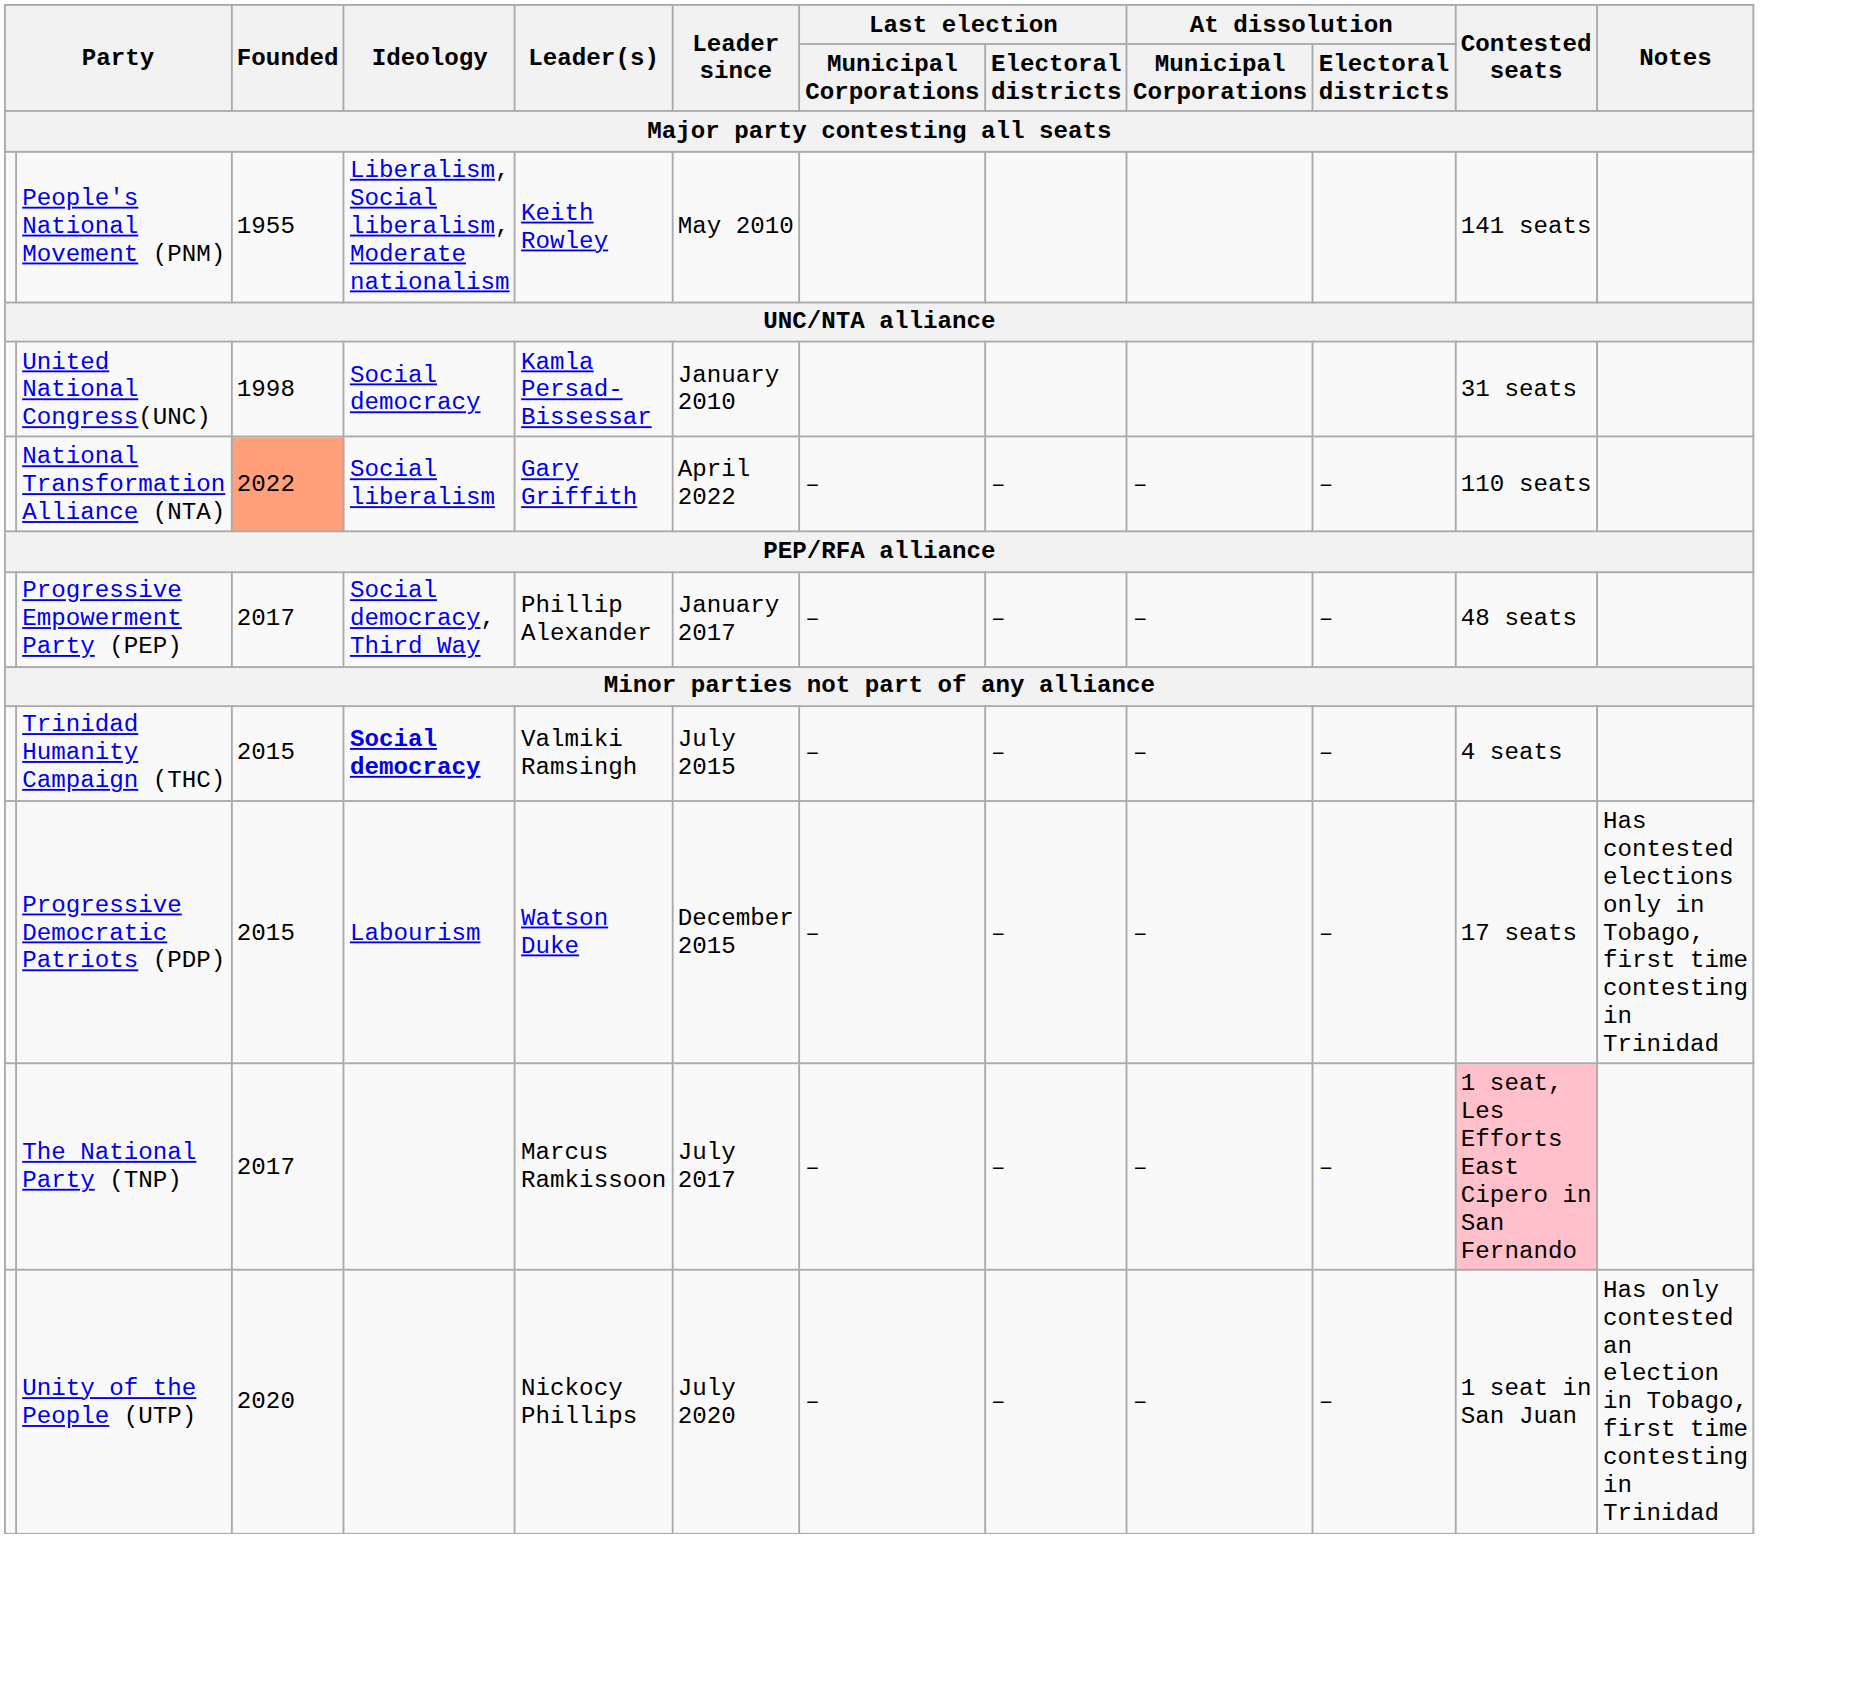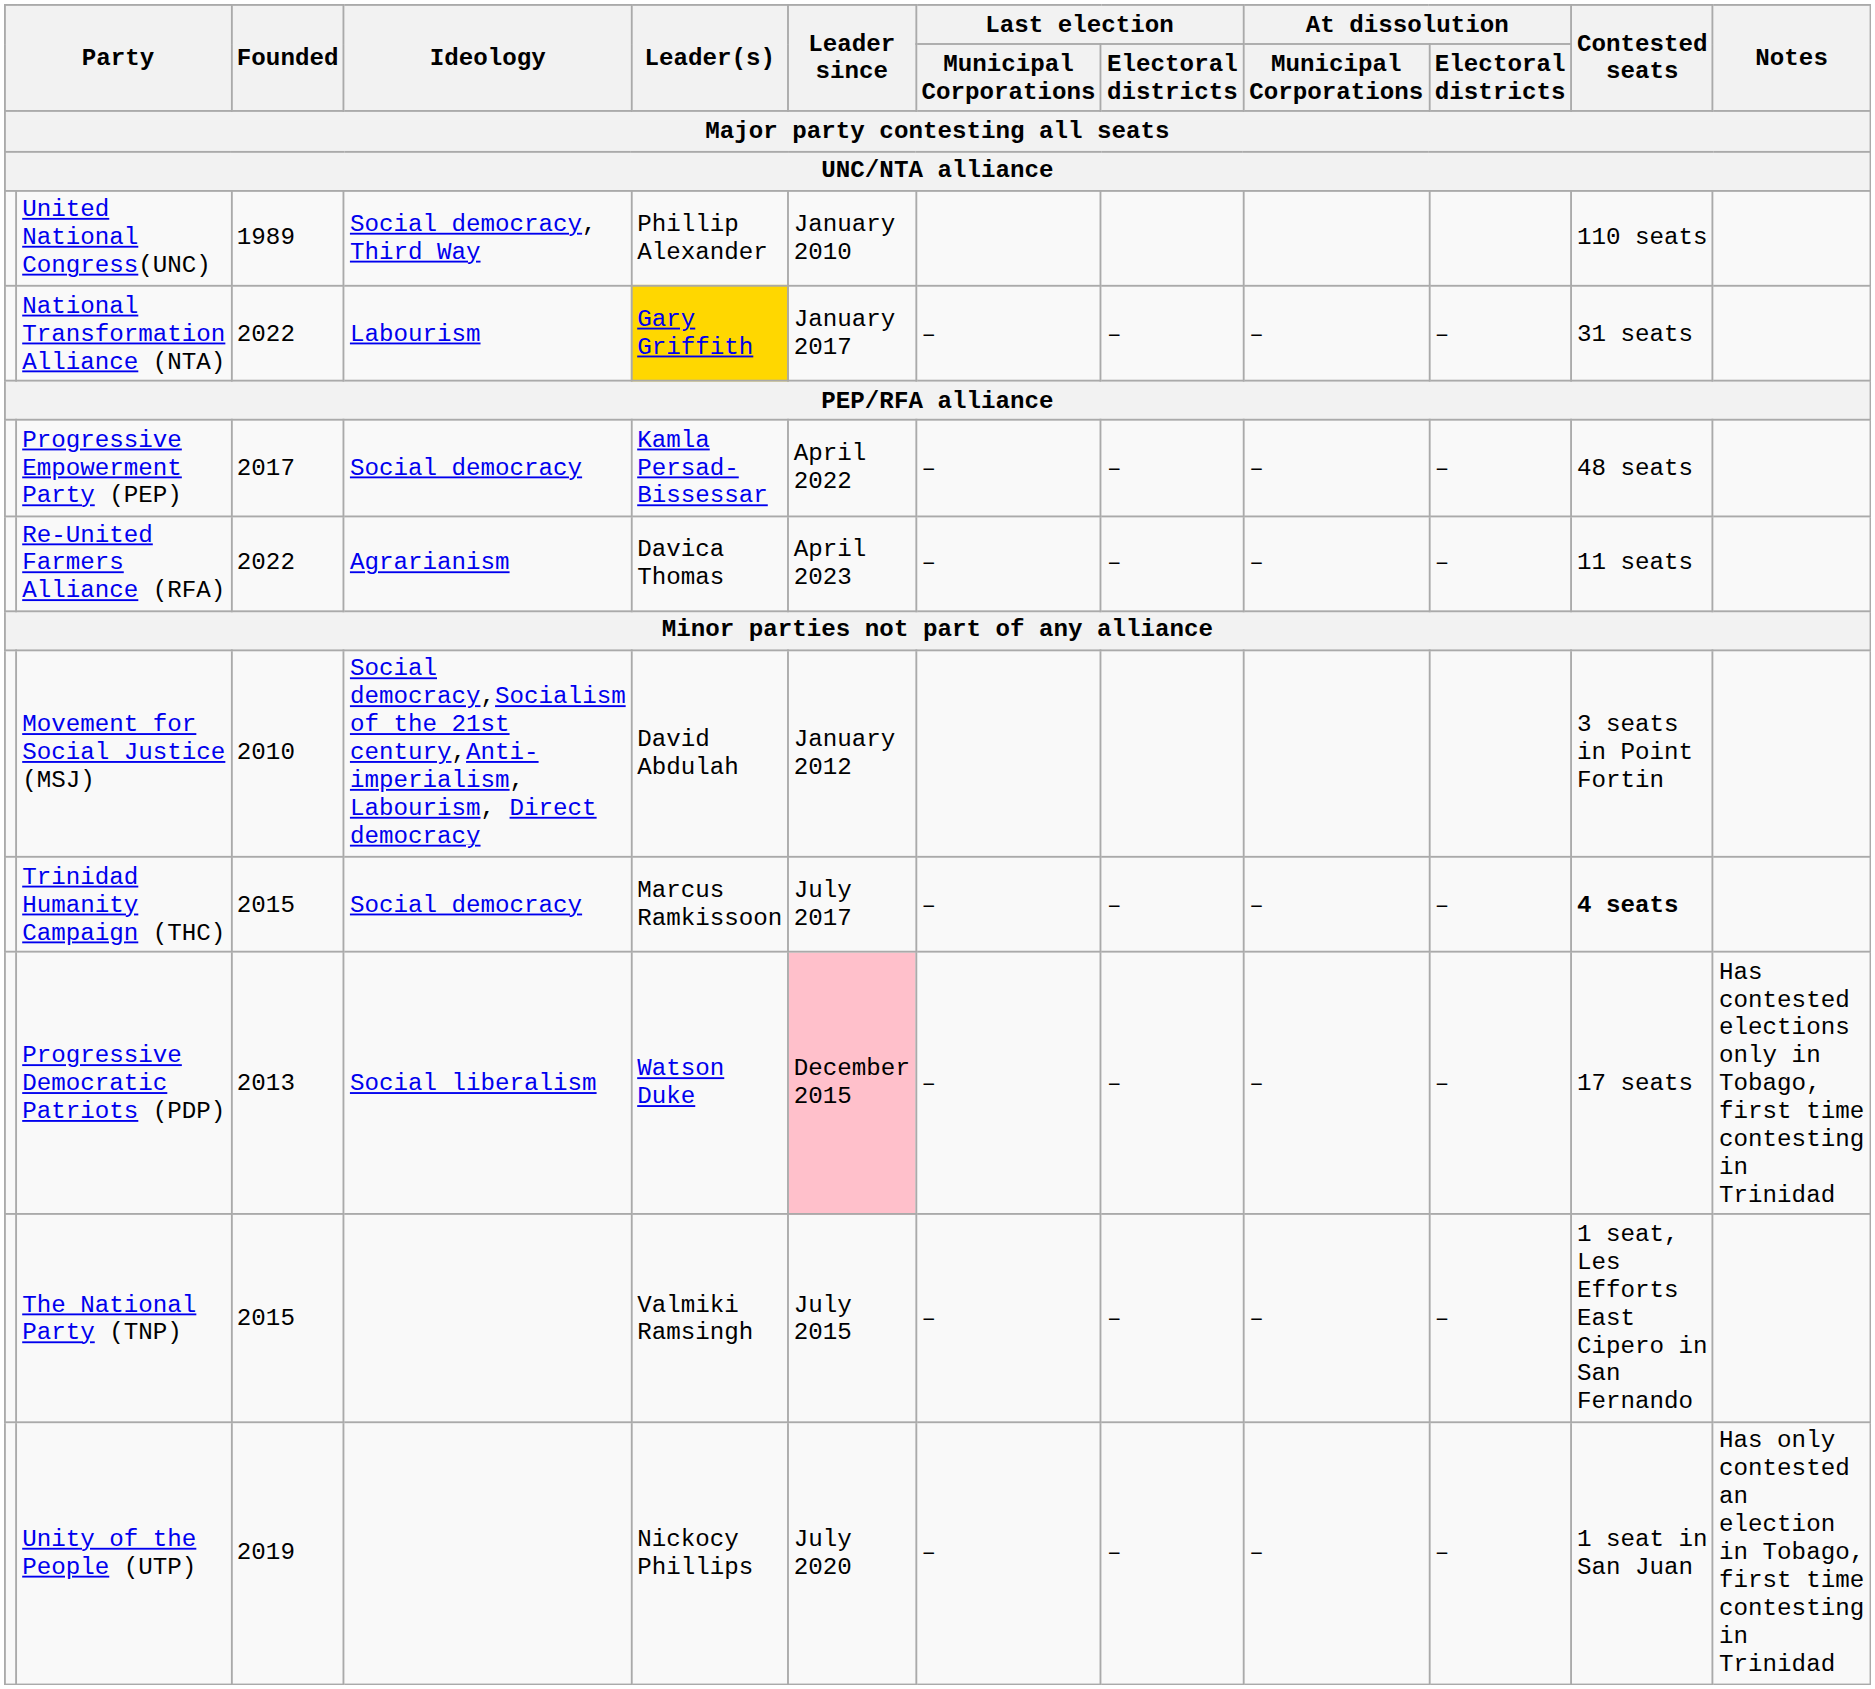- row: (124, 227)
(266, 389) 1998 -> (266, 238) 1989
(415, 389) Social democracy -> (473, 238) Social democracy, Third Way
(586, 389) Kamla Persad-Bissessar -> (702, 238) Phillip Alexander
(1519, 389) 31 seats -> (1642, 238) 110 seats
(266, 484) lightsalmon background -> (266, 333) no background
(422, 484) Social liberalism -> (415, 333) Labourism
(579, 484) no background -> (695, 333) gold background
(714, 484) April 2022 -> (845, 333) January 2017
(1526, 484) 110 seats -> (1635, 333) 31 seats
(422, 619) Social democracy, Third Way -> (466, 468) Social democracy
(586, 619) Phillip Alexander -> (702, 468) Kamla Persad-Bissessar
(728, 619) January 2017 -> (830, 468) April 2022
+ row: (124, 563)
+ row: (124, 754)
(415, 754) bold -> (466, 905) normal
(579, 754) Valmiki Ramsingh -> (710, 905) Marcus Ramkissoon
(707, 754) July 2015 -> (823, 905) July 2017
(1512, 754) normal -> (1628, 905) bold
(266, 932) 2015 -> (266, 1083) 2013
(415, 932) Labourism -> (473, 1083) Social liberalism
(736, 932) no background -> (852, 1083) pink background
(266, 1167) 2017 -> (266, 1318) 2015
(594, 1167) Marcus Ramkissoon -> (695, 1318) Valmiki Ramsingh
(707, 1167) July 2017 -> (823, 1318) July 2015
(1526, 1167) pink background -> (1642, 1318) no background
(266, 1402) 2020 -> (266, 1553) 2019
